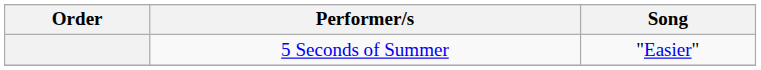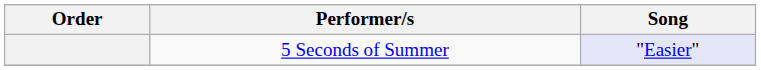(668, 49) no background -> (668, 49) lavender background
